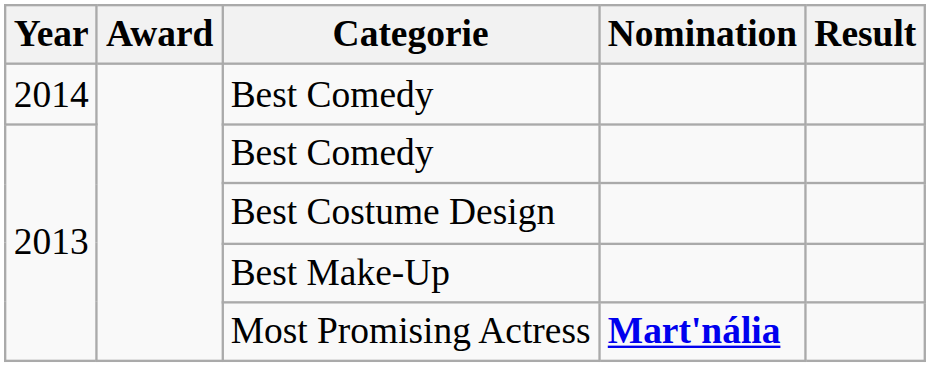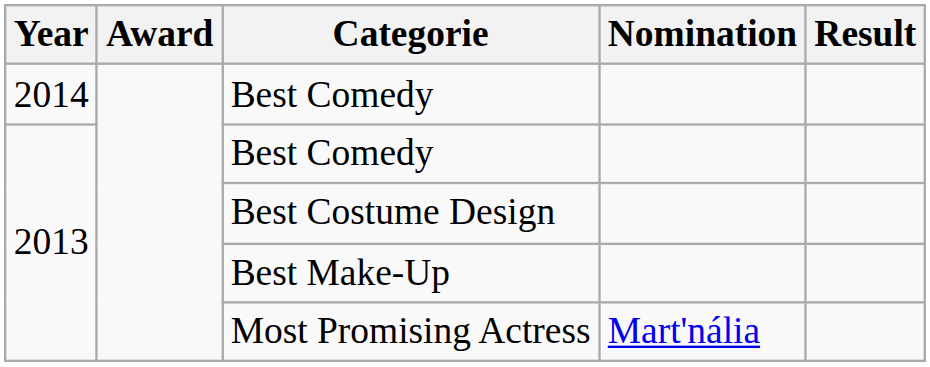(694, 331) bold -> (684, 331) normal
